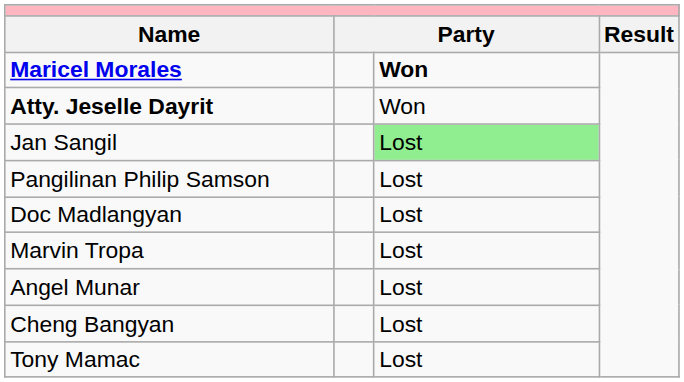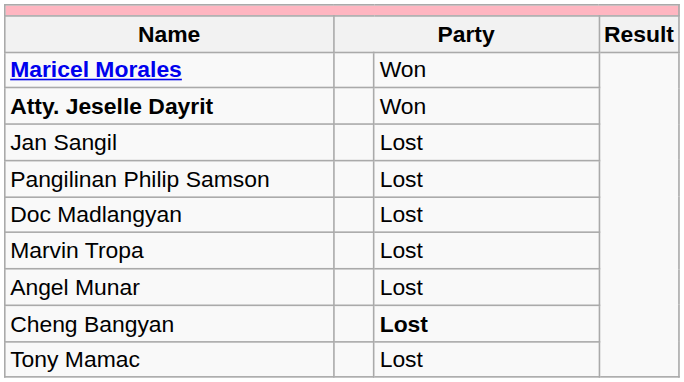(404, 70) bold -> (403, 70) normal
(401, 143) lightgreen background -> (401, 143) no background
(401, 323) normal -> (404, 323) bold
